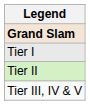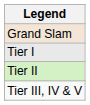(41, 33) bold -> (40, 33) normal
